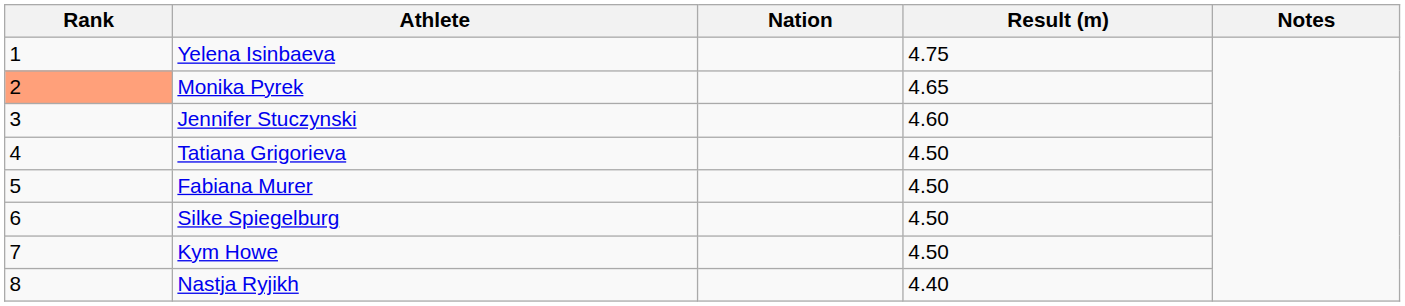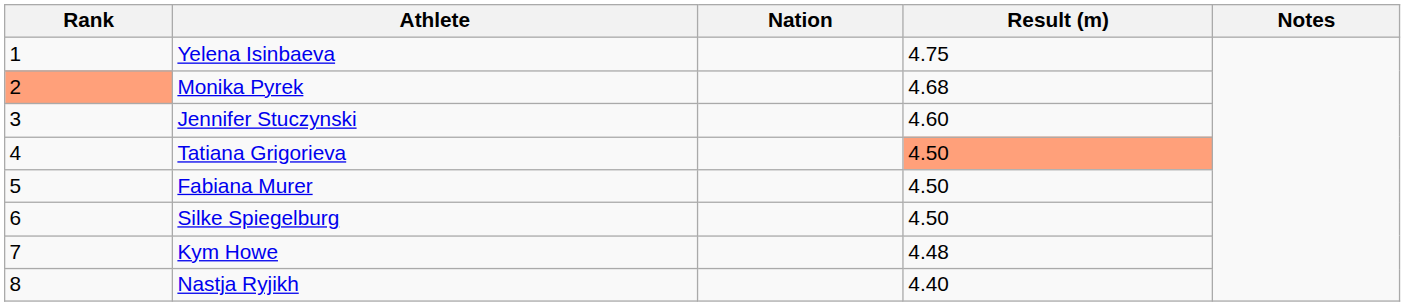(929, 86) 4.65 -> (929, 86) 4.68
(929, 152) no background -> (929, 152) lightsalmon background
(929, 251) 4.50 -> (929, 251) 4.48
